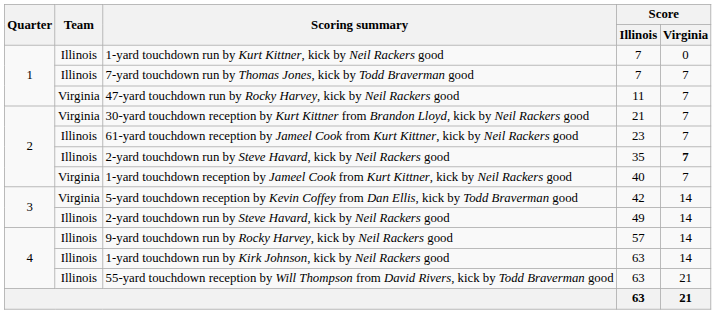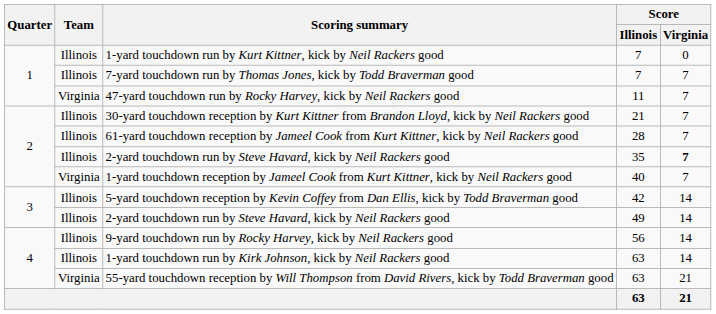(79, 116) Virginia -> (79, 116) Illinois
(638, 136) 23 -> (638, 136) 28
(79, 197) Virginia -> (79, 197) Illinois
(638, 237) 57 -> (638, 237) 56
(79, 278) Illinois -> (79, 278) Virginia
